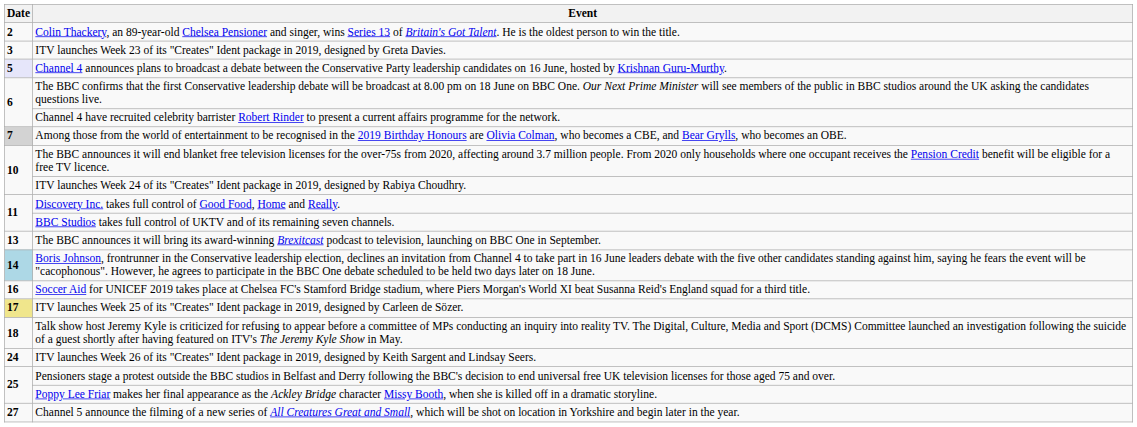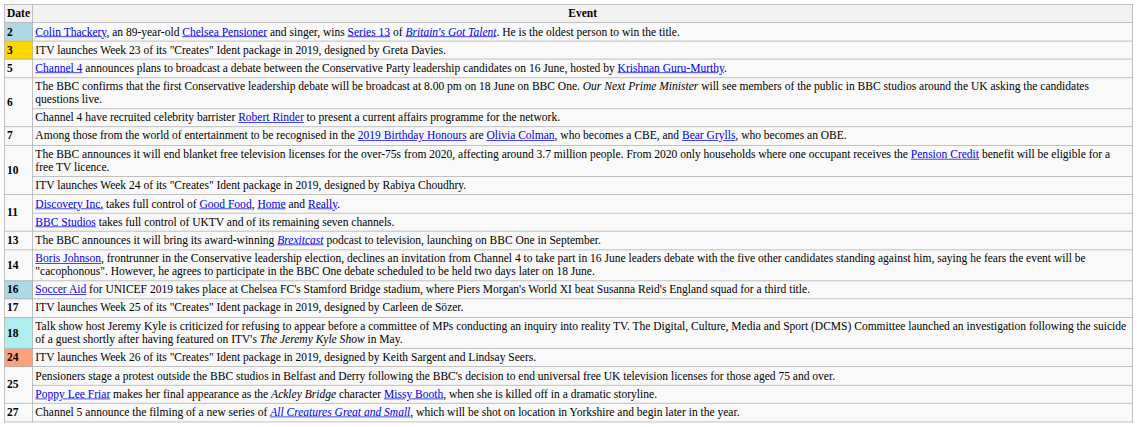(10, 31) no background -> (10, 31) lightblue background
(10, 50) no background -> (10, 50) gold background
(10, 68) lavender background -> (10, 68) no background
(10, 136) lightgrey background -> (10, 136) no background
(13, 265) lightblue background -> (13, 265) no background
(13, 290) no background -> (13, 290) lightblue background
(13, 308) khaki background -> (13, 308) no background
(13, 333) no background -> (13, 333) paleturquoise background
(13, 357) no background -> (13, 357) lightsalmon background
